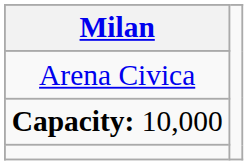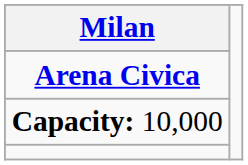(117, 74) normal -> (117, 74) bold
